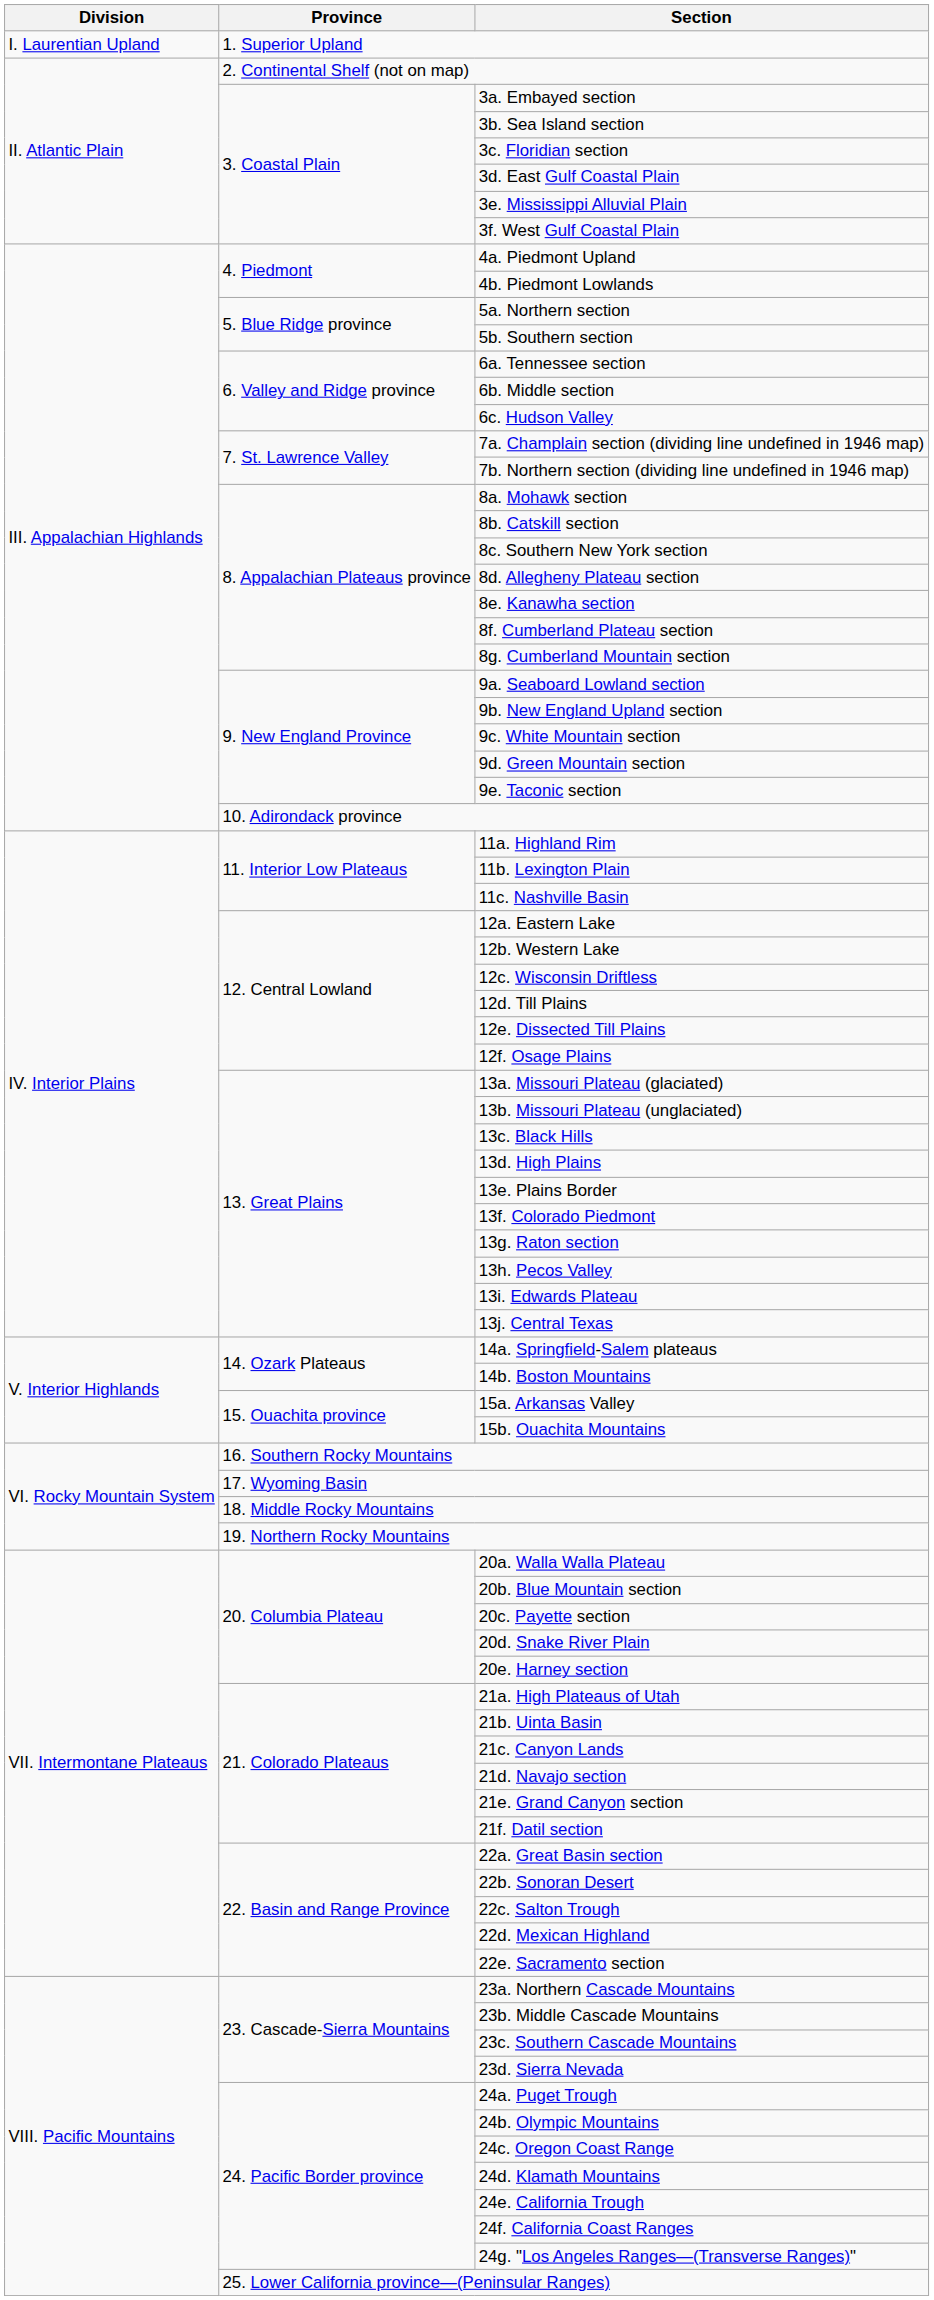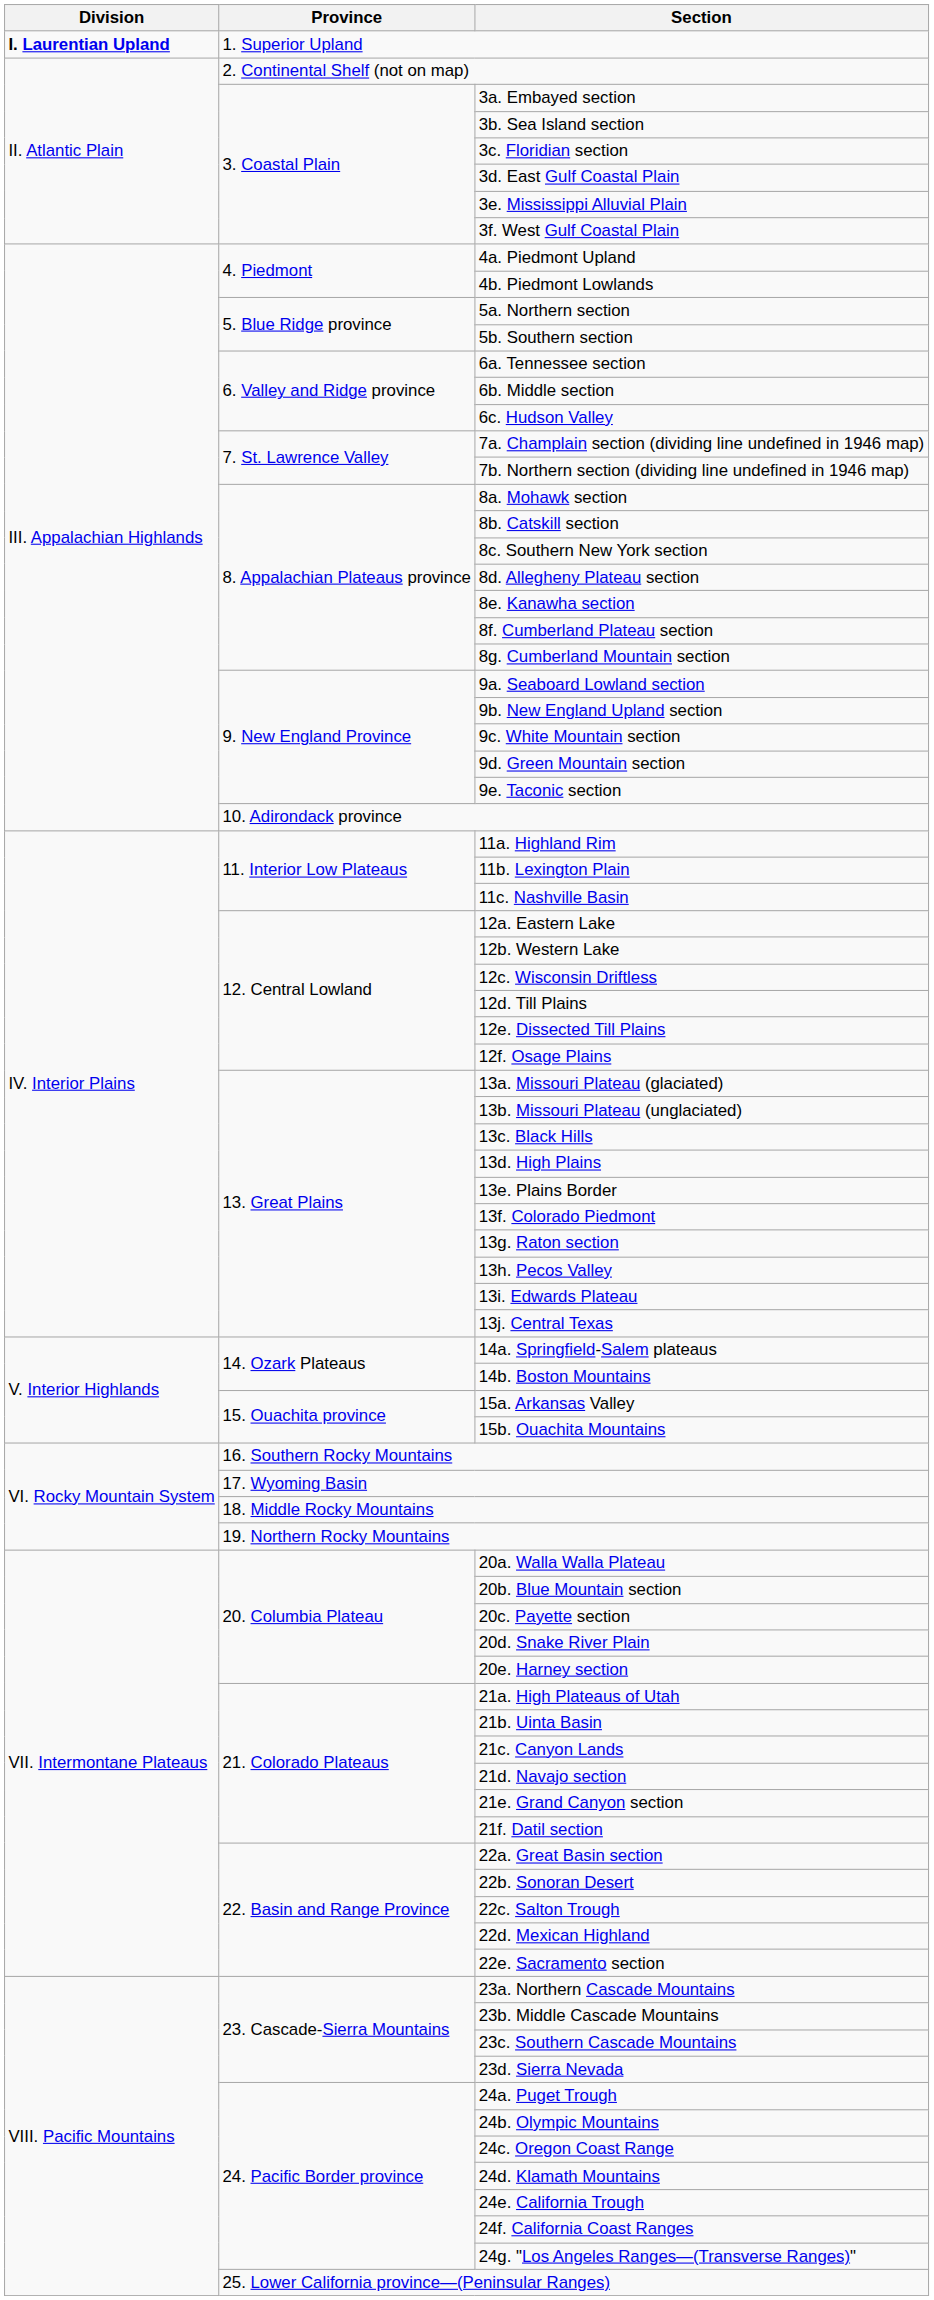(84, 44) normal -> (89, 44) bold
